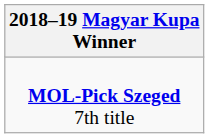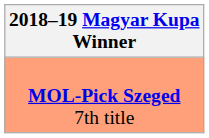(104, 105) no background -> (104, 105) lightsalmon background
